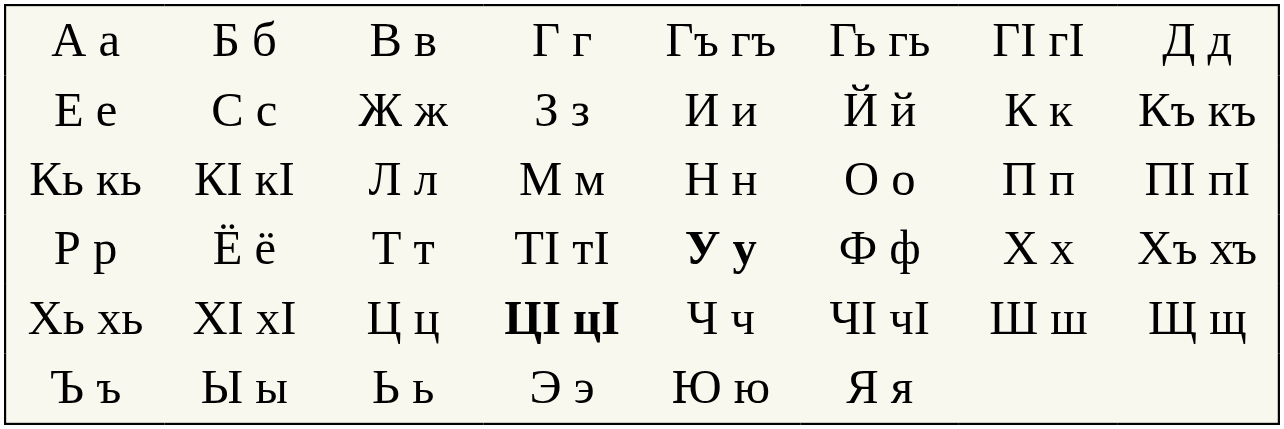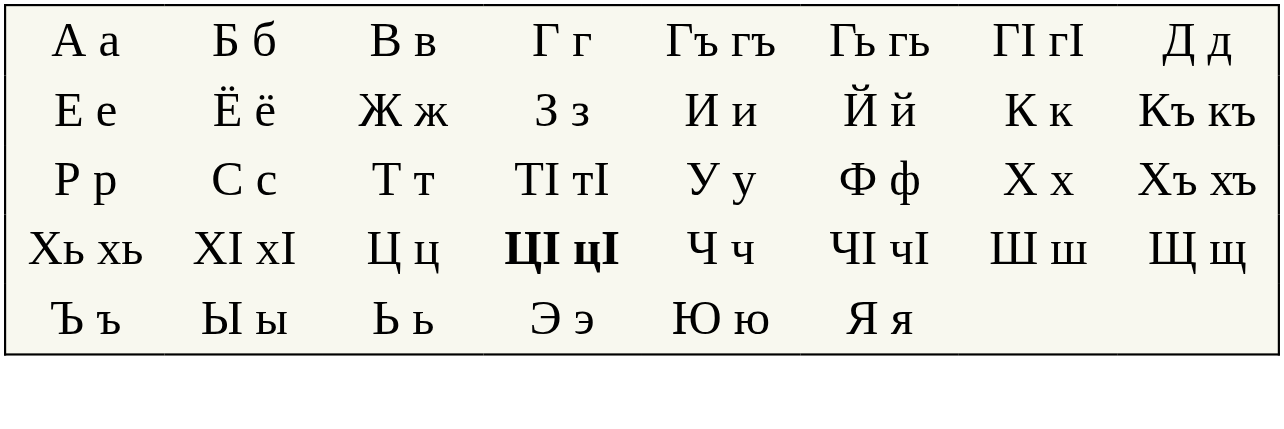(244, 109) С с -> (244, 109) Ё ё
- row: (86, 179)
(244, 248) Ё ё -> (244, 179) С с
(721, 248) bold -> (721, 179) normal
